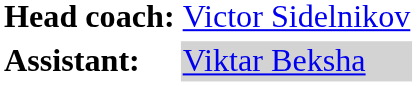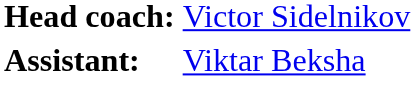(274, 60) lightgrey background -> (274, 60) no background
